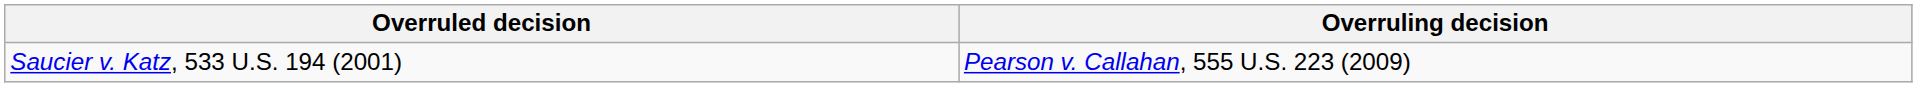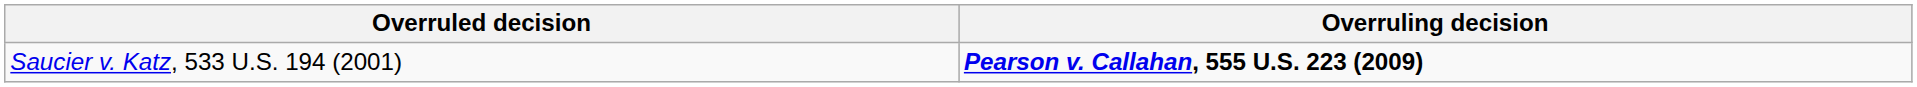(1187, 61) normal -> (1194, 61) bold
